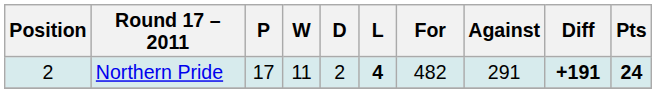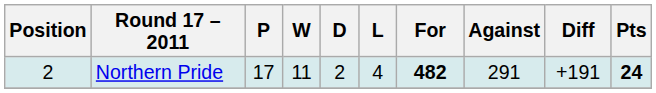(378, 72) bold -> (378, 72) normal
(430, 72) normal -> (430, 72) bold
(578, 72) bold -> (578, 72) normal
